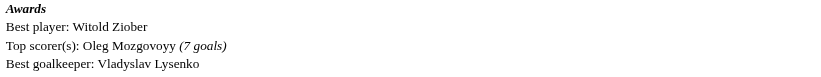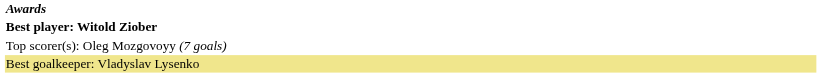(77, 27) normal -> (82, 27) bold
(103, 63) no background -> (103, 63) khaki background
